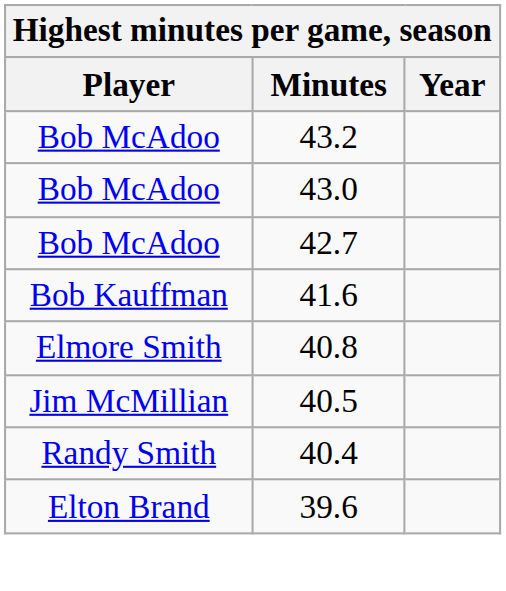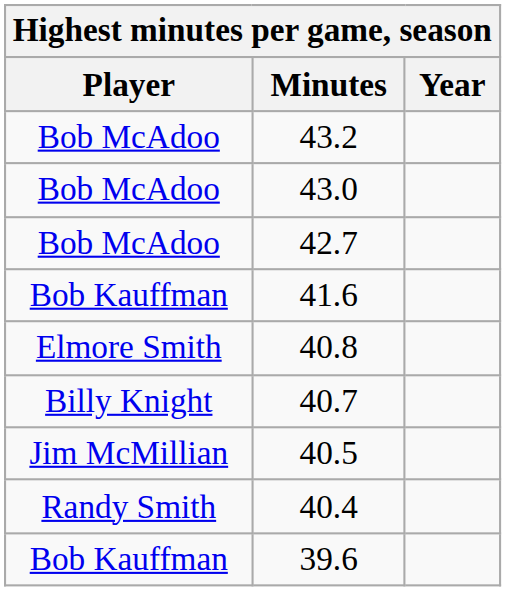+ row: (129, 400)
+ row: (129, 558)
- row: (129, 505)
